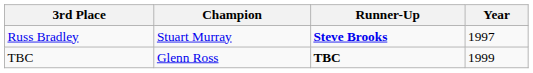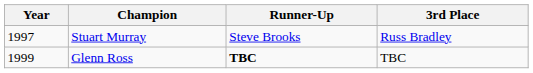columns swapped: (497, 15) <-> (79, 15)
(350, 36) bold -> (265, 36) normal
